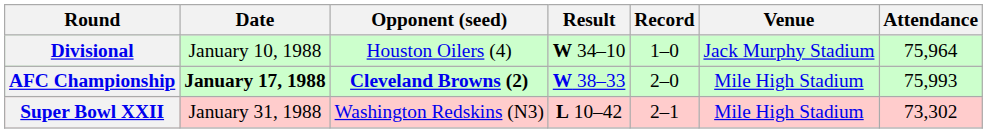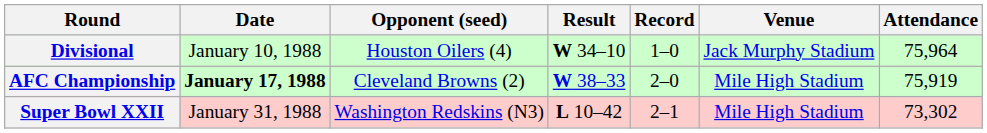(439, 81) bold -> (439, 81) normal
(931, 81) 75,993 -> (931, 81) 75,919
